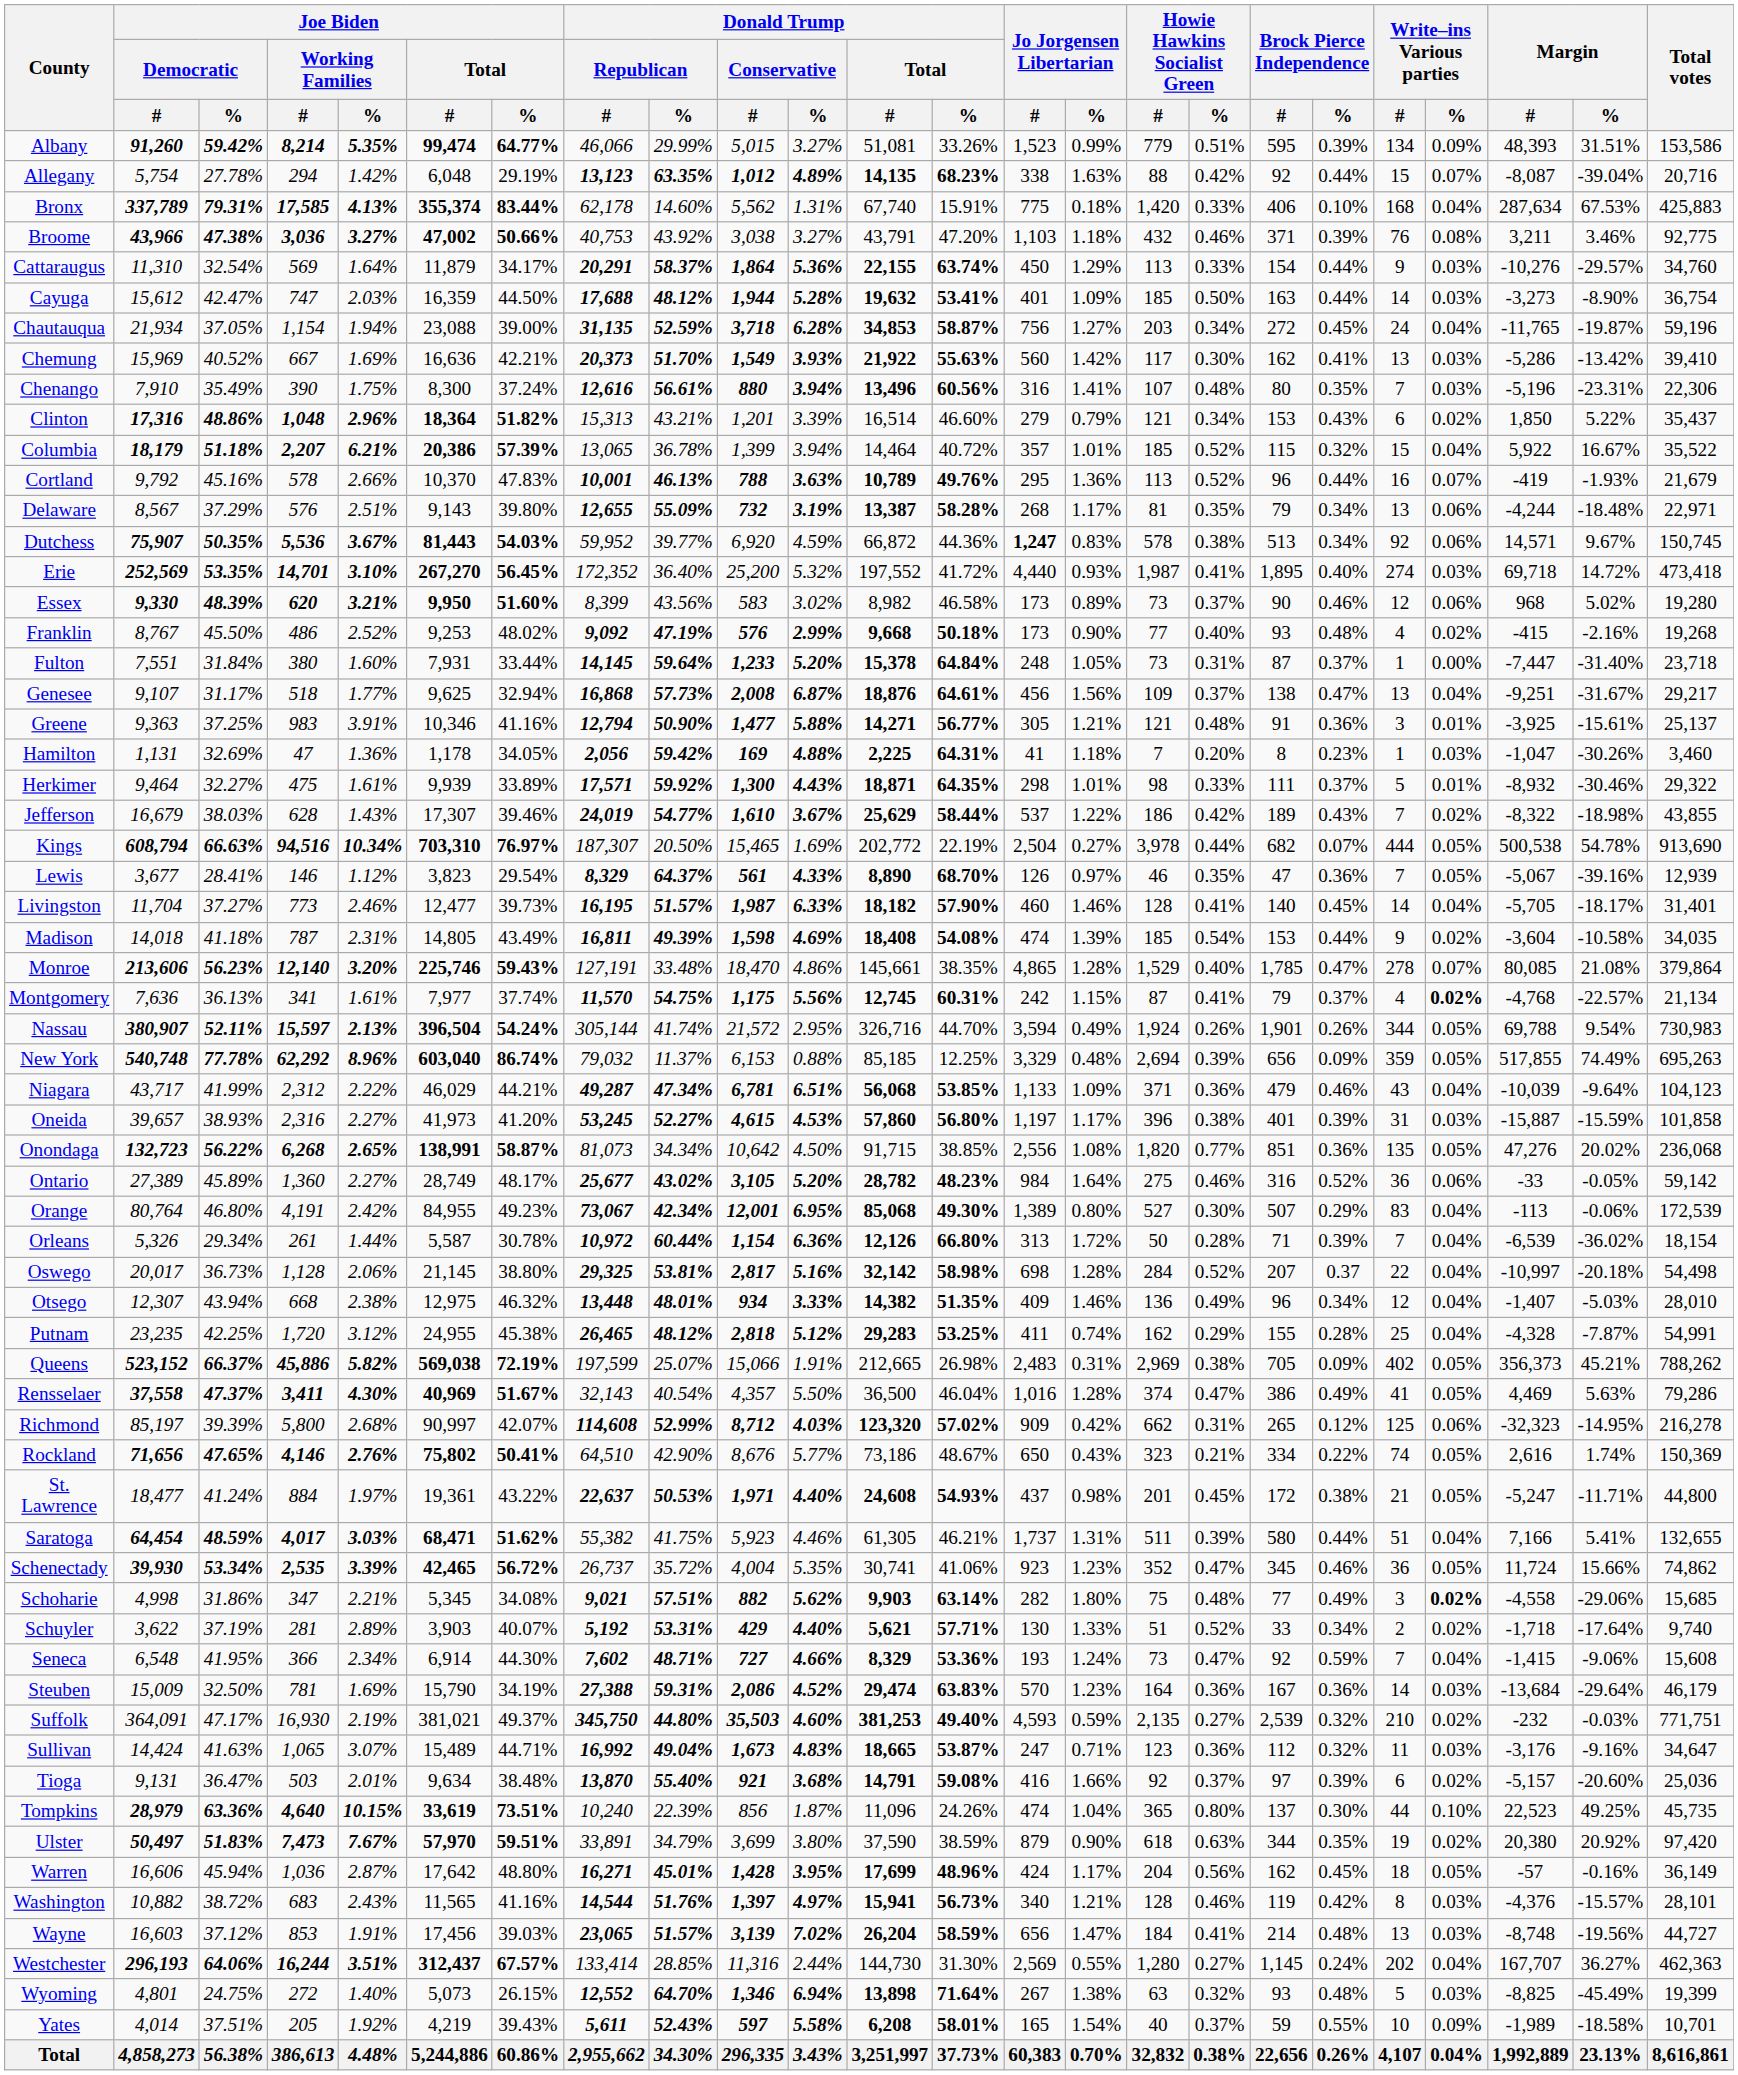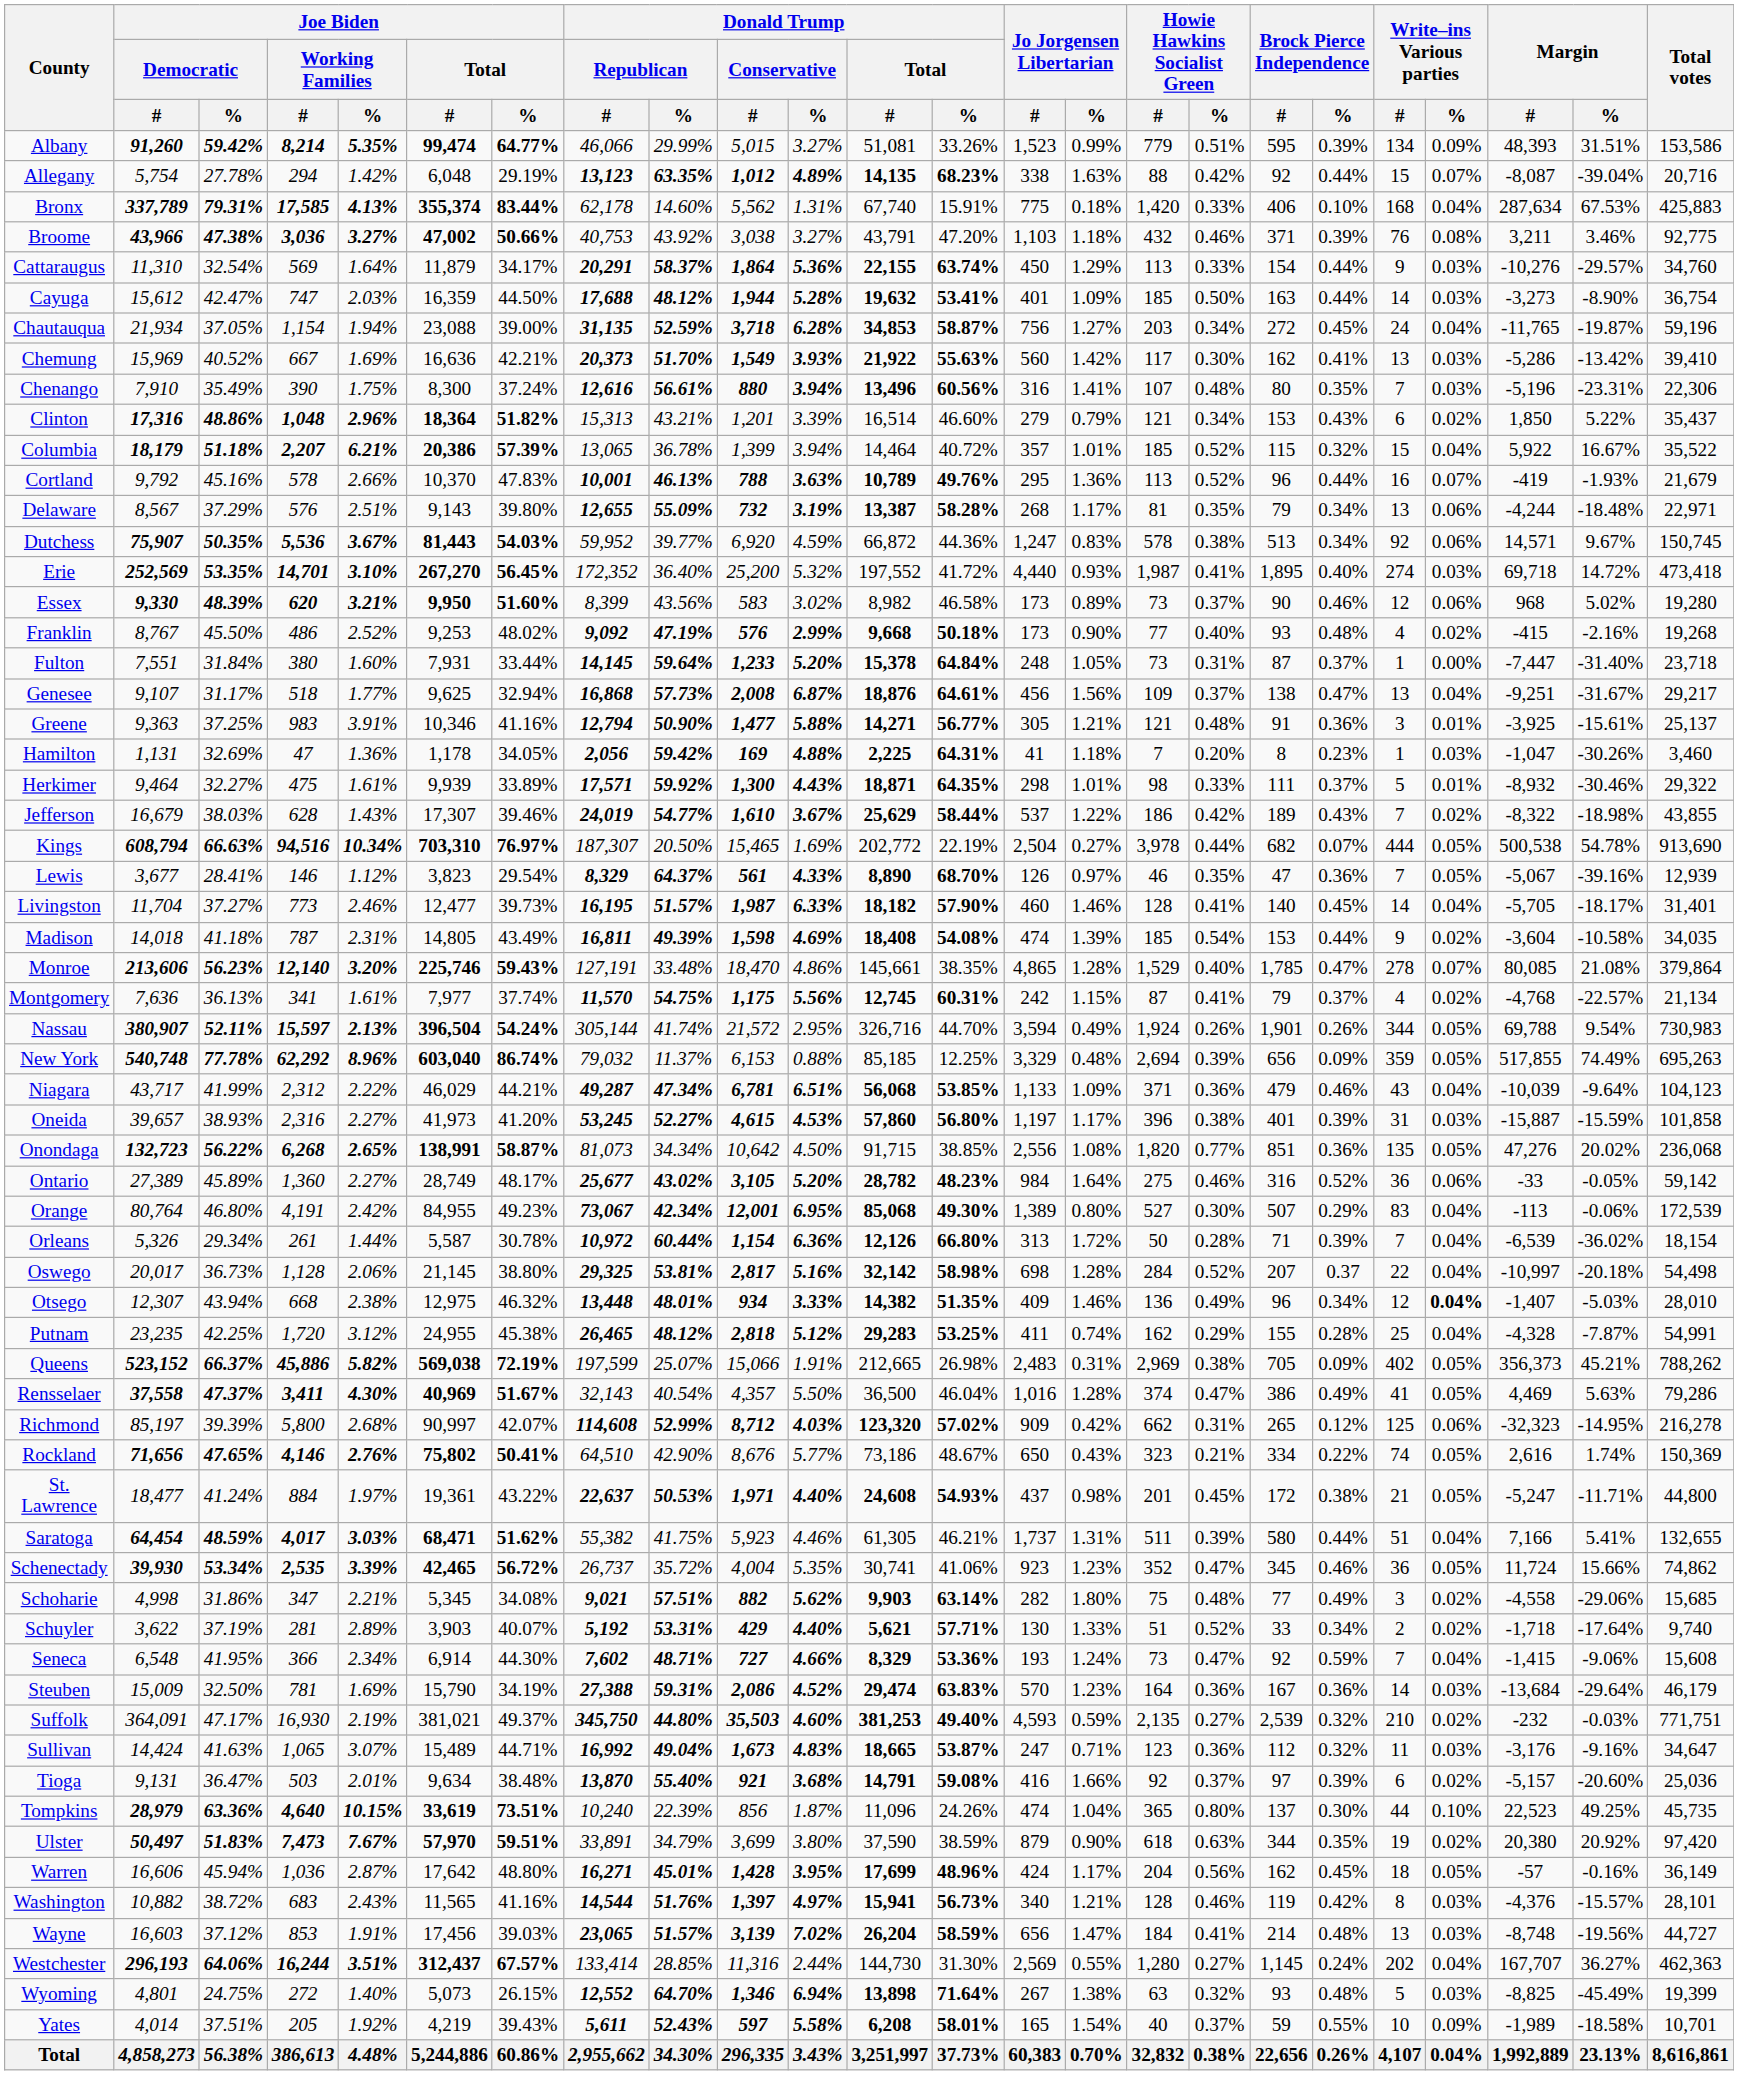(1035, 541) bold -> (1035, 541) normal
(1457, 998) bold -> (1457, 998) normal
(1457, 1302) normal -> (1457, 1302) bold
(1457, 1598) bold -> (1457, 1598) normal
